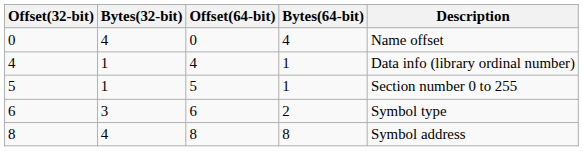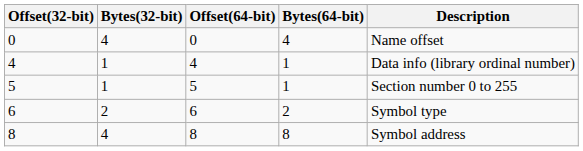(104, 110) 3 -> (104, 110) 2
